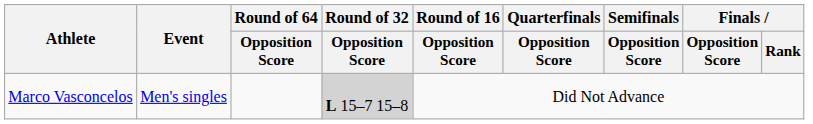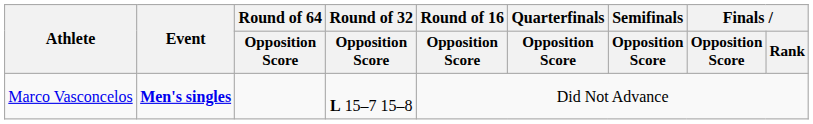(184, 96) normal -> (186, 96) bold
(367, 106) lightgrey background -> (371, 106) no background
